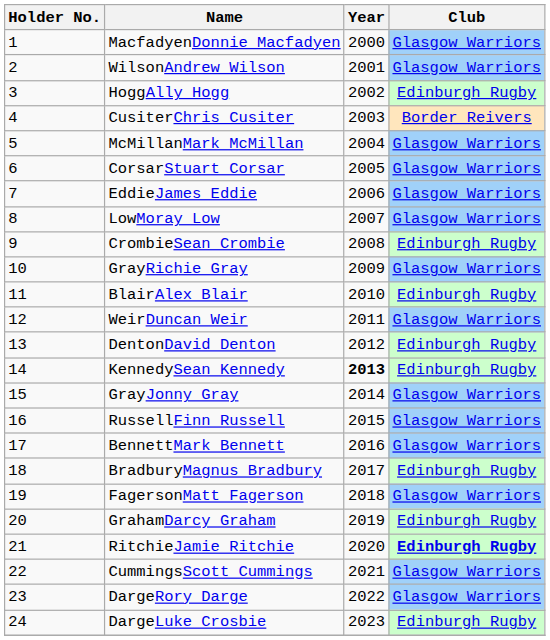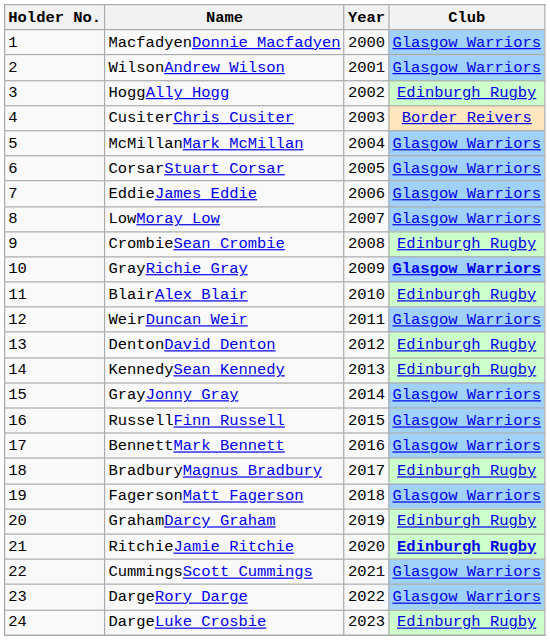(467, 269) normal -> (467, 269) bold
(367, 370) bold -> (367, 370) normal
